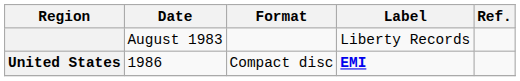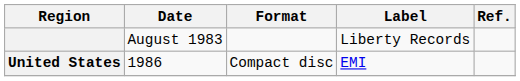(353, 63) bold -> (353, 63) normal
